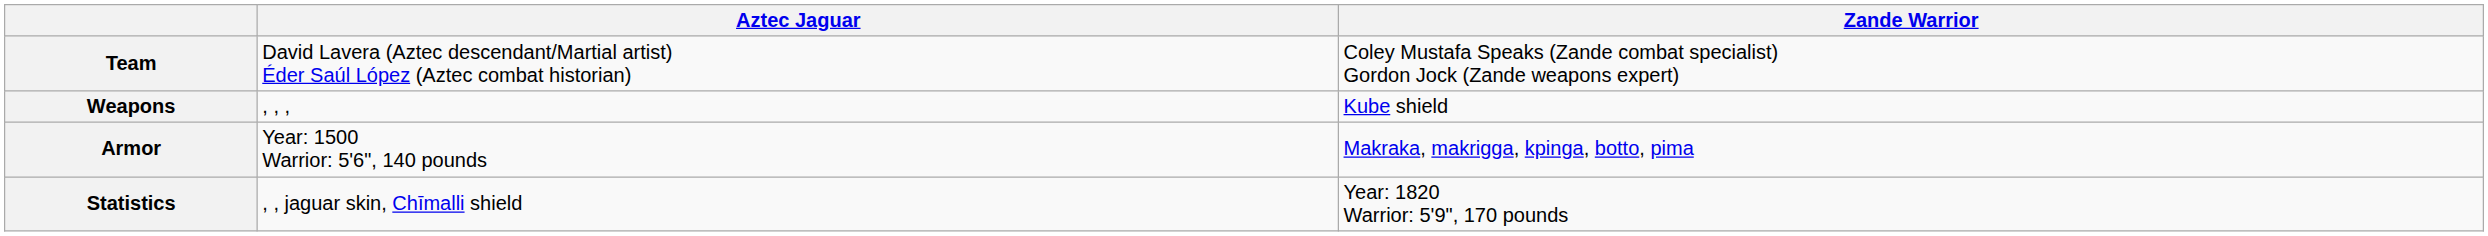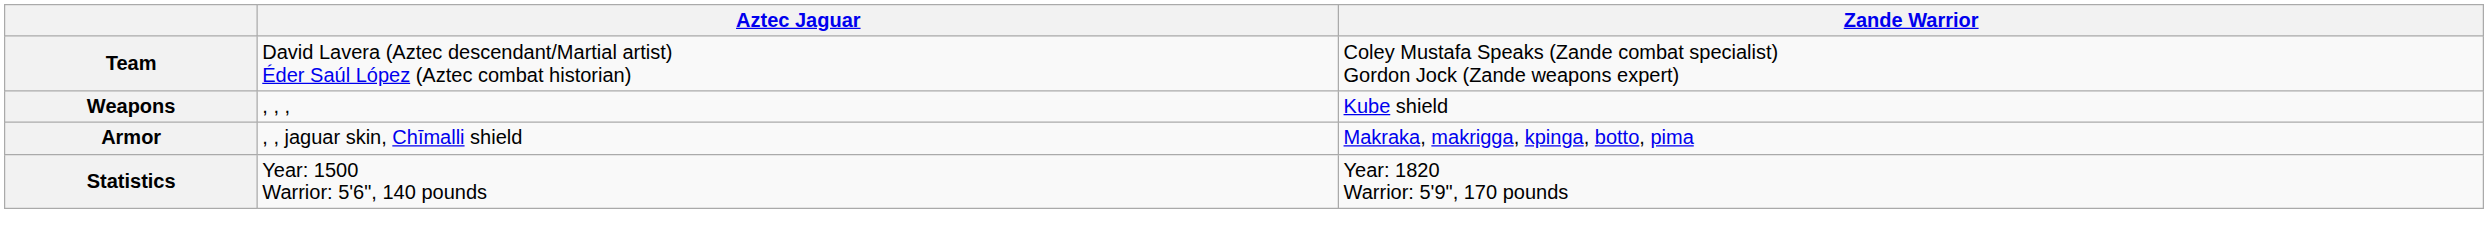(375, 149) Year: 1500 Warrior: 5'6", 140 pounds -> (392, 138) , , jaguar skin, Chīmalli shield
(392, 203) , , jaguar skin, Chīmalli shield -> (375, 180) Year: 1500 Warrior: 5'6", 140 pounds
